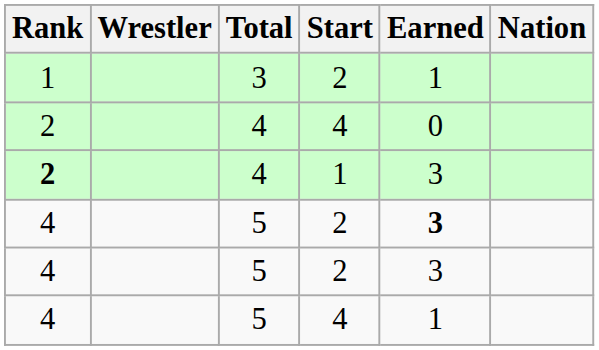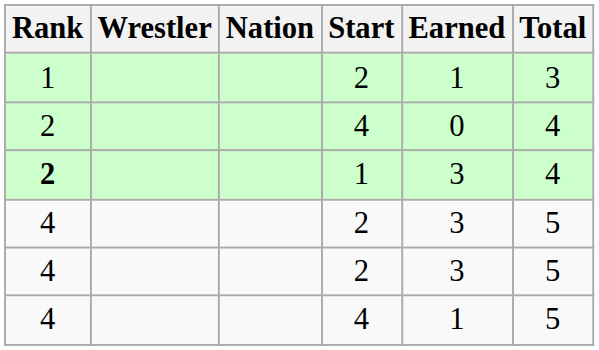columns swapped: (542, 28) <-> (259, 28)
(435, 222) bold -> (457, 222) normal
